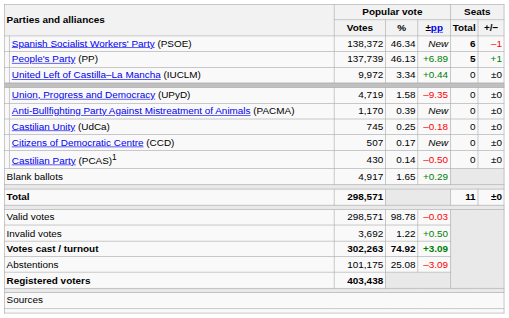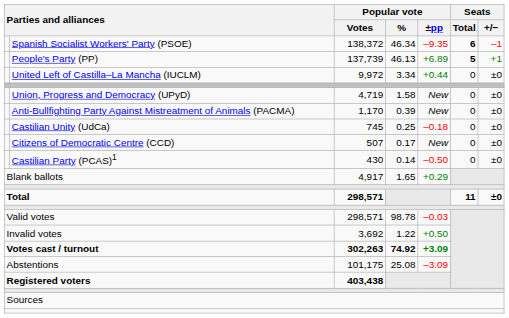(438, 43) New -> (436, 43) –9.35
(436, 95) –9.35 -> (438, 95) New
